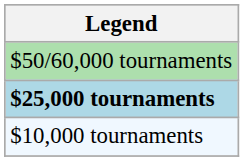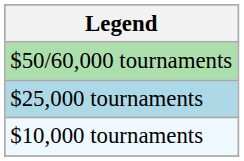(112, 98) bold -> (107, 98) normal
